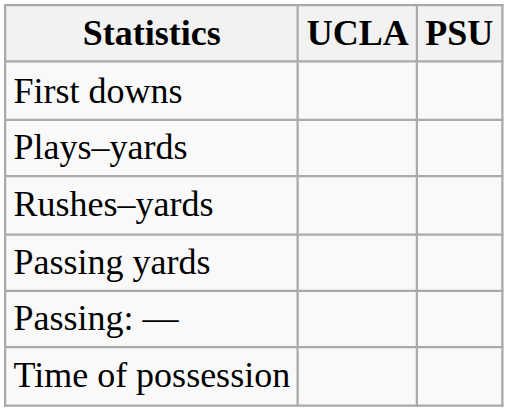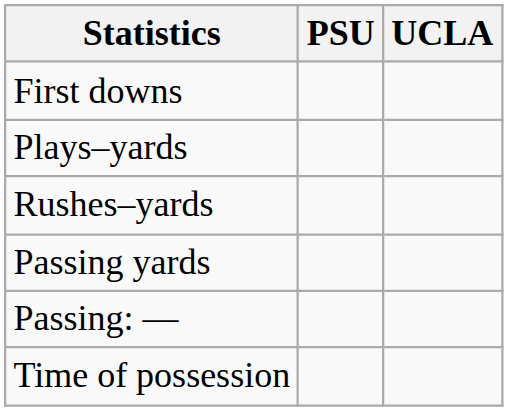columns swapped: (459, 33) <-> (358, 33)
